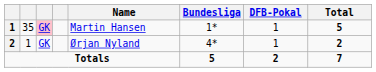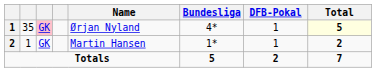(108, 28) Martin Hansen -> (105, 28) Ørjan Nyland
(212, 28) 1* -> (212, 28) 4*
(339, 28) no background -> (339, 28) lightyellow background
(105, 44) Ørjan Nyland -> (108, 44) Martin Hansen
(212, 44) 4* -> (212, 44) 1*
